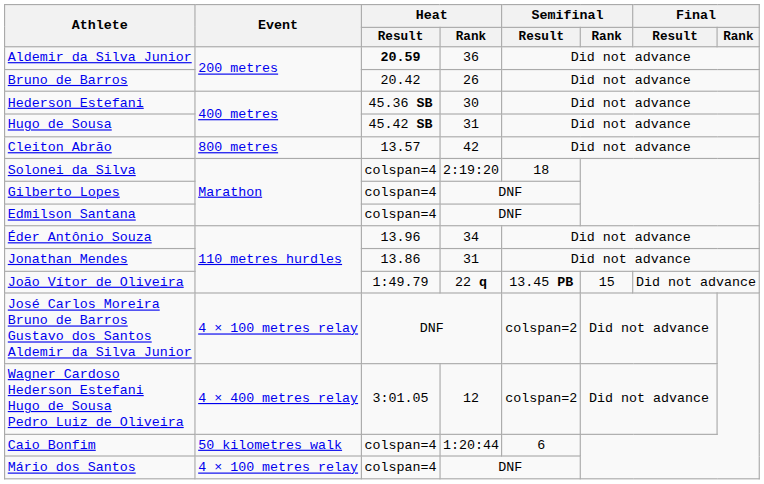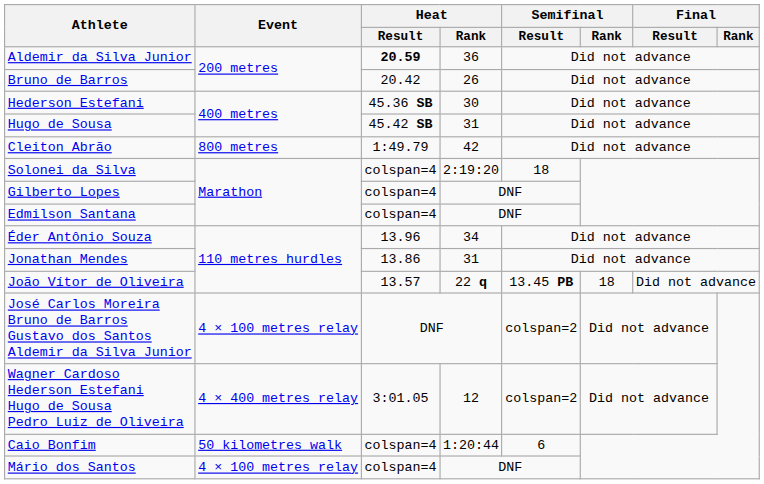(400, 147) 13.57 -> (400, 147) 1:49.79
(400, 282) 1:49.79 -> (400, 282) 13.57
(607, 282) 15 -> (607, 282) 18
